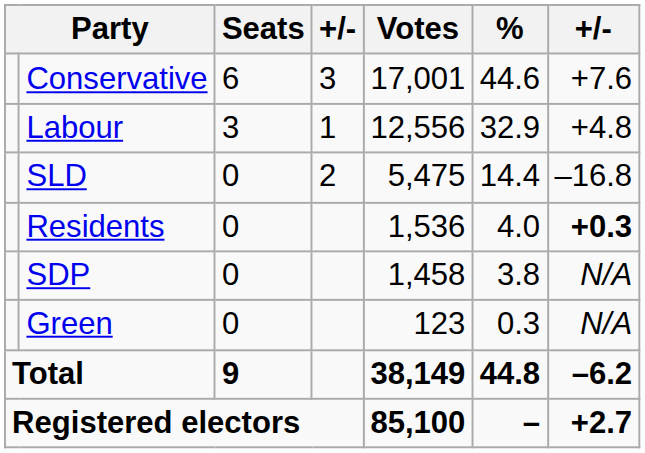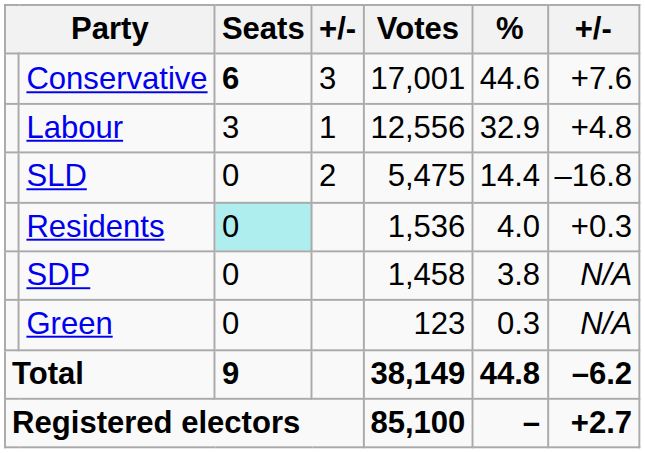(231, 78) normal -> (231, 78) bold
(231, 226) no background -> (231, 226) paleturquoise background
(601, 226) bold -> (601, 226) normal
